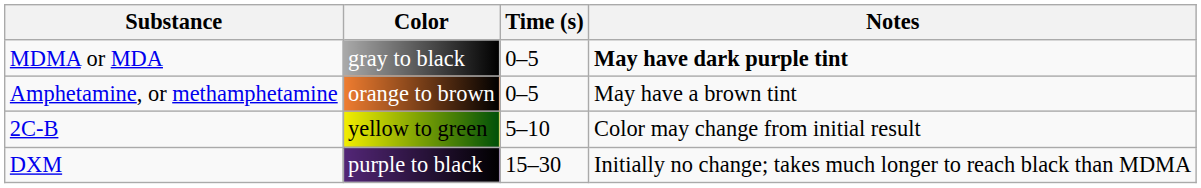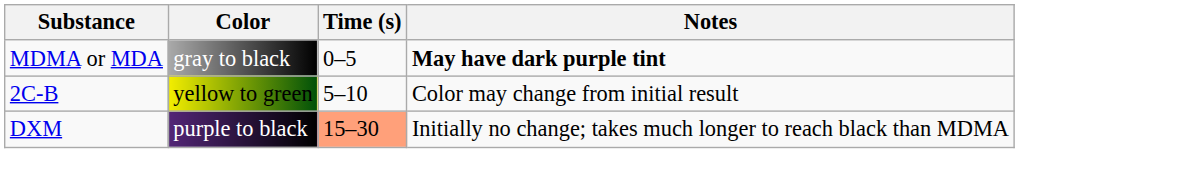- row: (174, 93)
(533, 164) no background -> (351, 128) lightsalmon background
